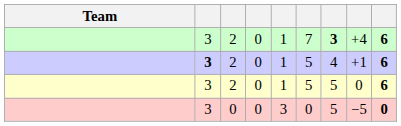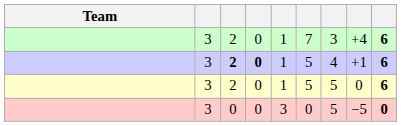(334, 39) bold -> (334, 39) normal
(208, 62) bold -> (208, 62) normal
(233, 62) normal -> (233, 62) bold
(258, 62) normal -> (258, 62) bold
